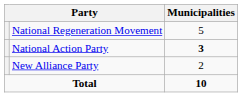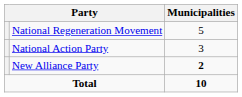(201, 48) bold -> (201, 48) normal
(201, 65) normal -> (201, 65) bold
